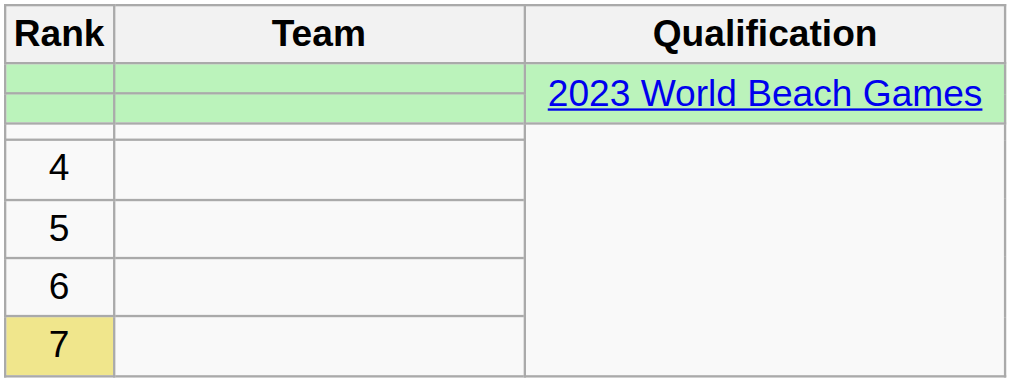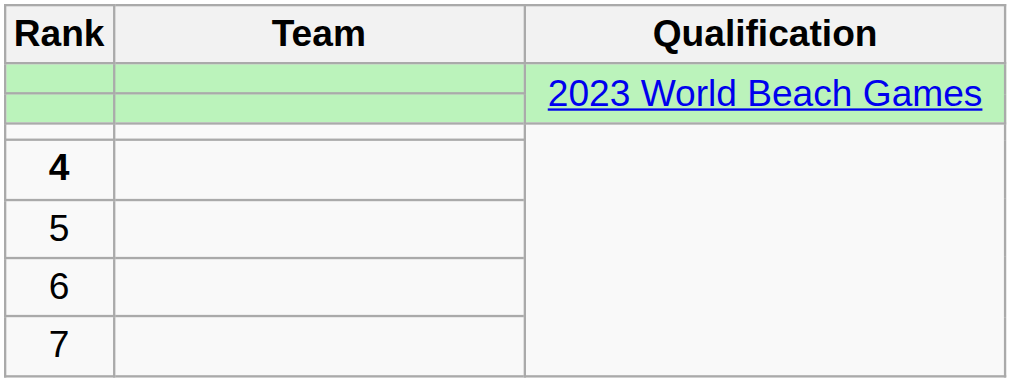(59, 168) normal -> (59, 168) bold
(59, 345) khaki background -> (59, 345) no background
